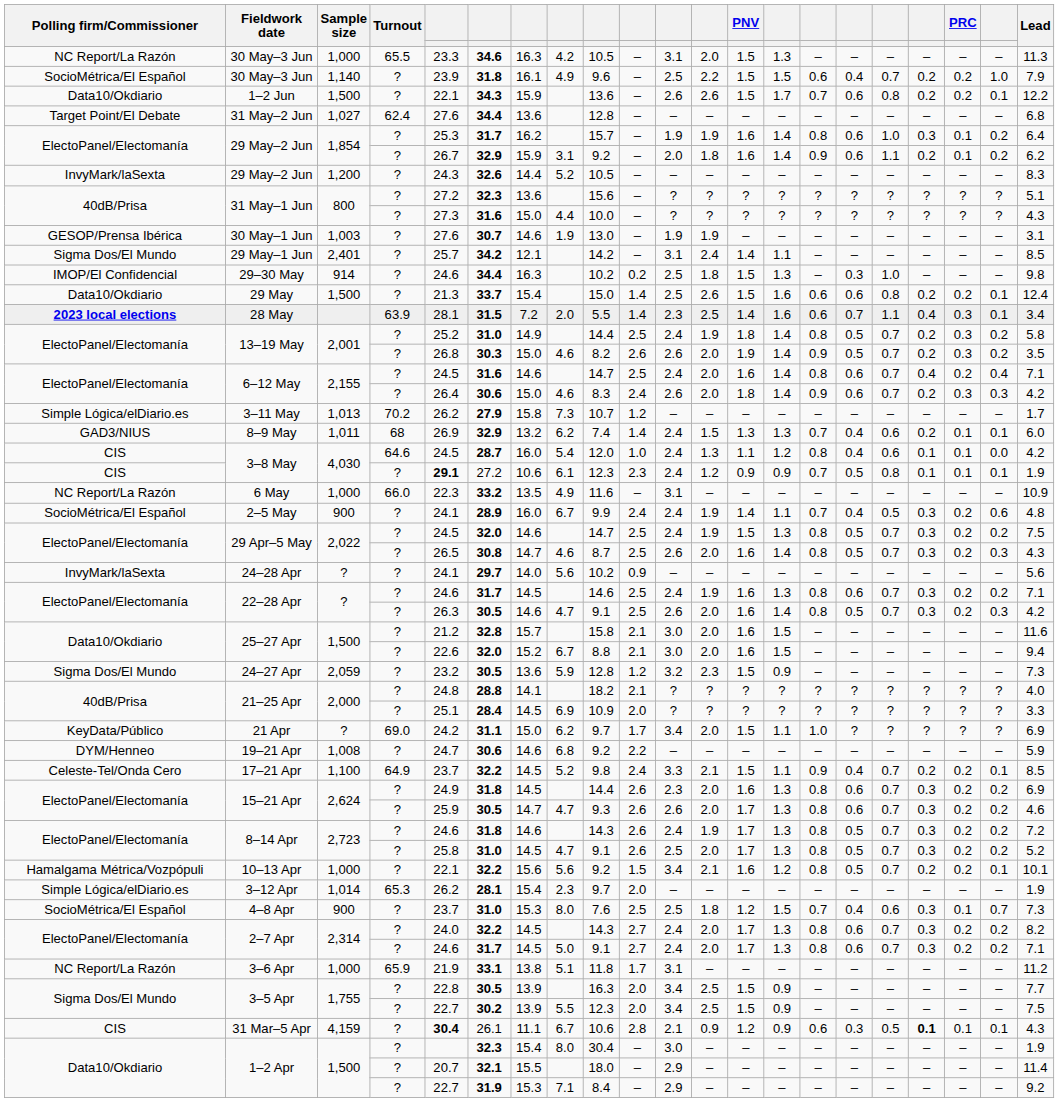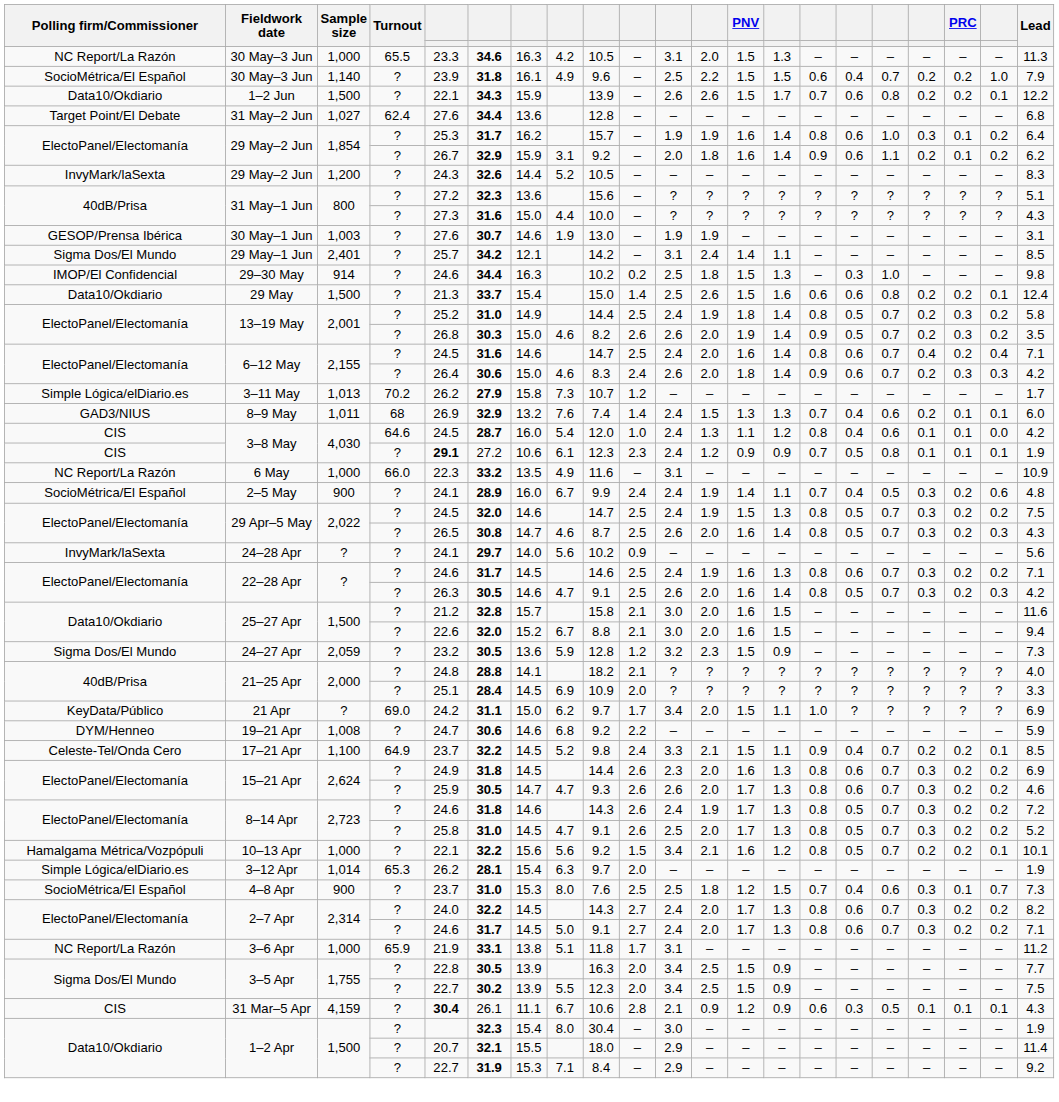(601, 96) 13.6 -> (601, 96) 13.9
- row: (272, 314)
(565, 433) 6.2 -> (565, 413) 7.6
(565, 889) 2.3 -> (565, 869) 6.3
(927, 1028) bold -> (927, 1008) normal
